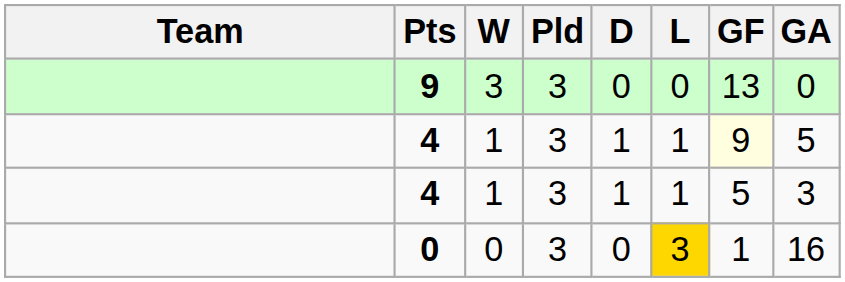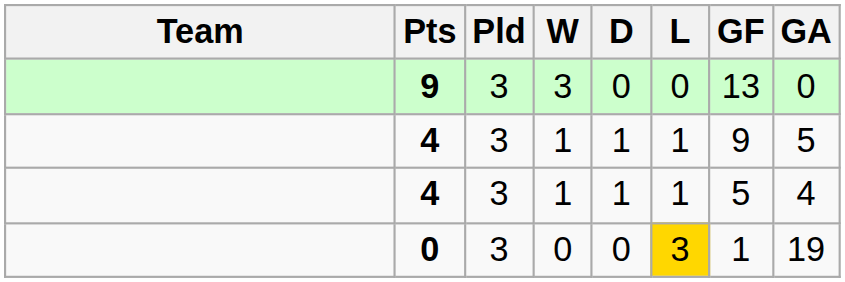columns swapped: (558, 31) <-> (494, 31)
(741, 140) lightyellow background -> (741, 140) no background
(806, 194) 3 -> (806, 194) 4
(806, 248) 16 -> (806, 248) 19
